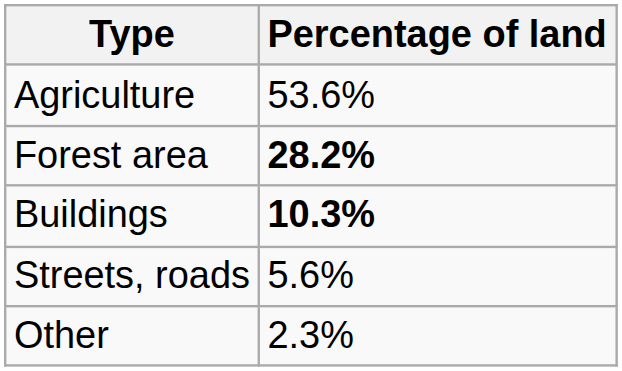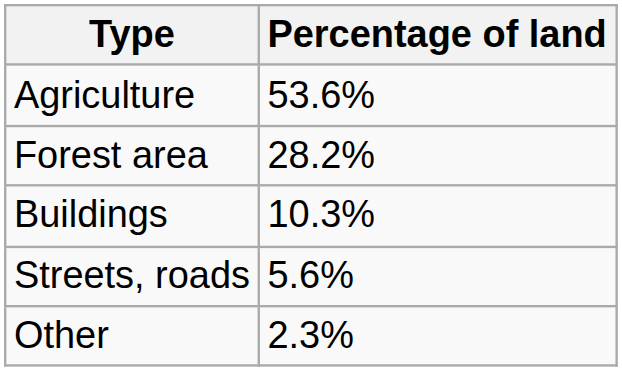(321, 154) bold -> (321, 154) normal
(321, 214) bold -> (321, 214) normal
